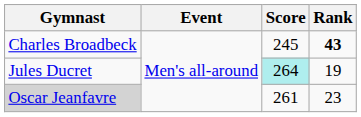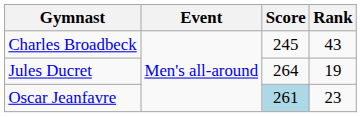(333, 44) bold -> (333, 44) normal
(286, 71) paleturquoise background -> (286, 71) no background
(62, 97) lightgrey background -> (62, 97) no background
(286, 97) no background -> (286, 97) lightblue background
